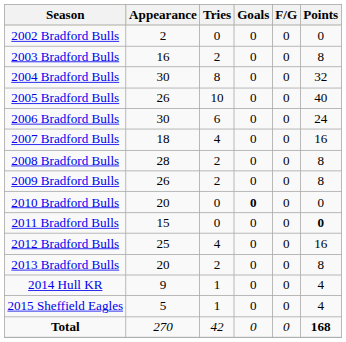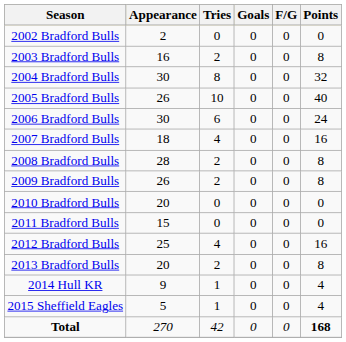(253, 202) bold -> (253, 202) normal
(321, 222) bold -> (321, 222) normal
